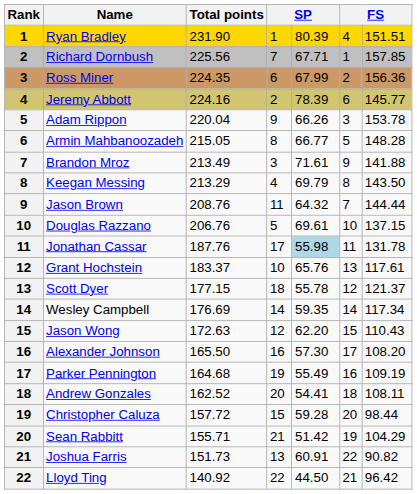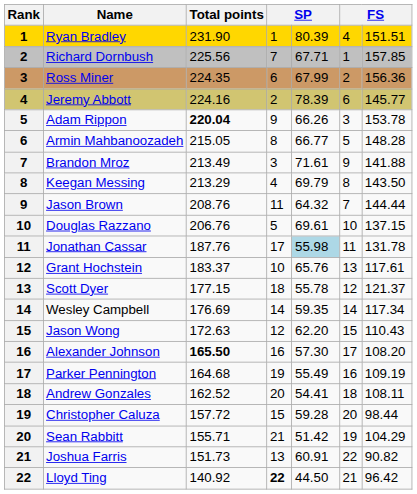(210, 120) normal -> (210, 120) bold
(210, 352) normal -> (210, 352) bold
(277, 478) normal -> (277, 478) bold
